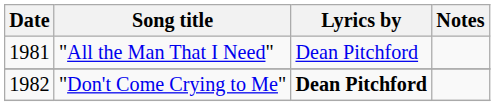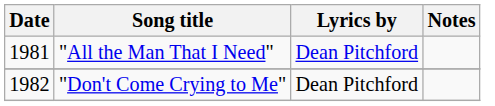(361, 84) bold -> (357, 84) normal
